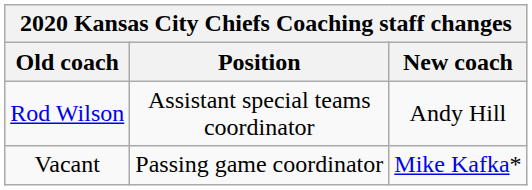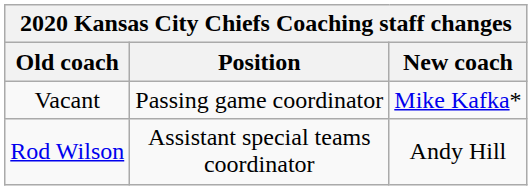rows swapped: (67, 164) <-> (67, 113)
